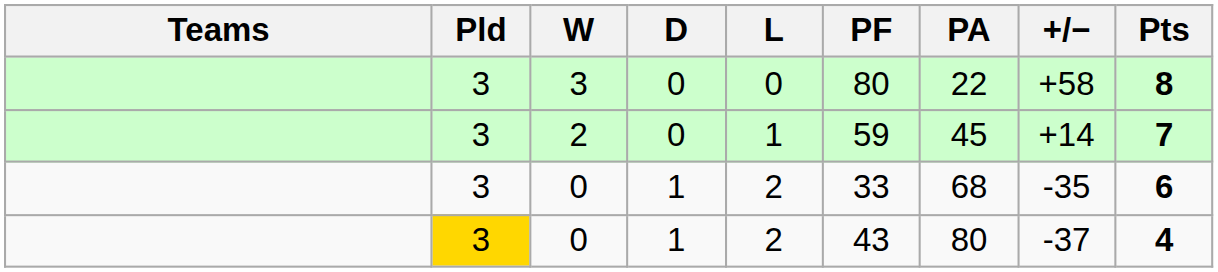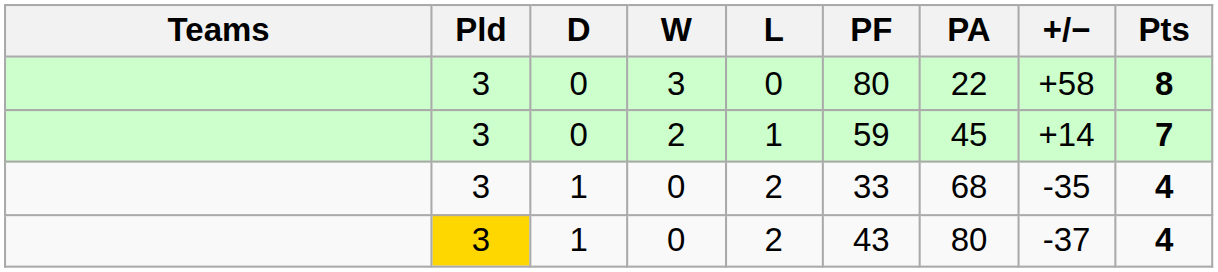columns swapped: (579, 30) <-> (676, 30)
(1164, 187) 6 -> (1164, 187) 4
